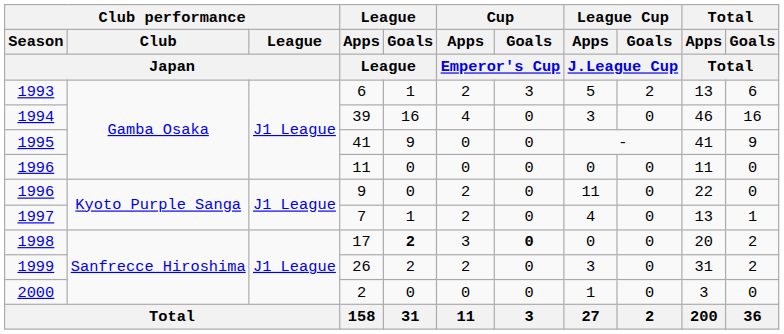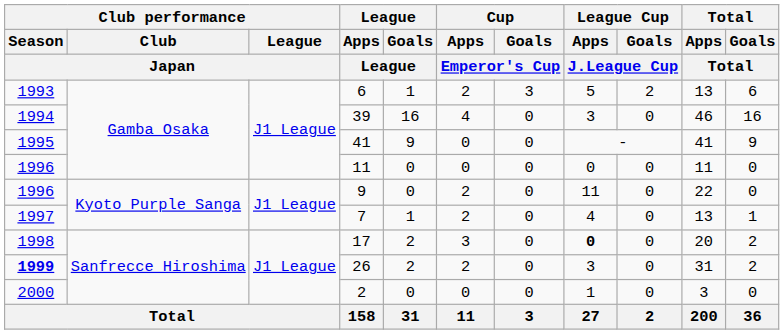(410, 242) bold -> (410, 242) normal
(529, 242) bold -> (529, 242) normal
(591, 242) normal -> (591, 242) bold
(36, 267) normal -> (36, 267) bold
